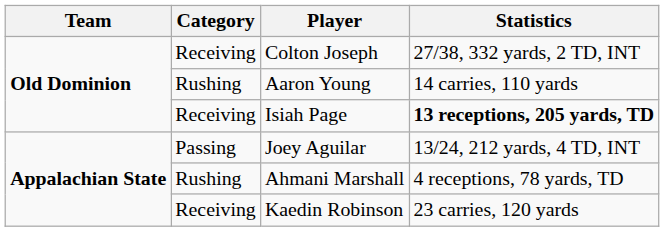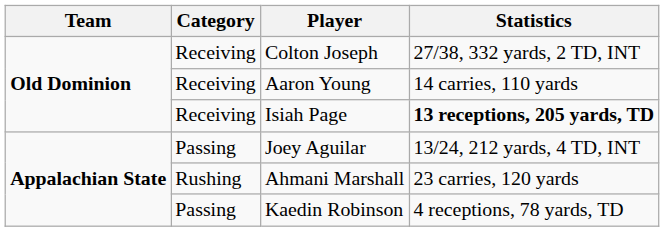(208, 84) Rushing -> (216, 84) Receiving
(519, 178) 4 receptions, 78 yards, TD -> (496, 178) 23 carries, 120 yards
(216, 209) Receiving -> (206, 209) Passing
(496, 209) 23 carries, 120 yards -> (519, 209) 4 receptions, 78 yards, TD
